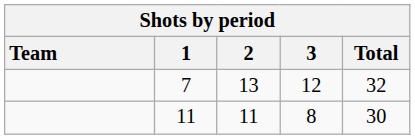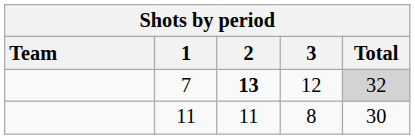(249, 85) normal -> (249, 85) bold
(376, 85) no background -> (376, 85) lightgrey background
